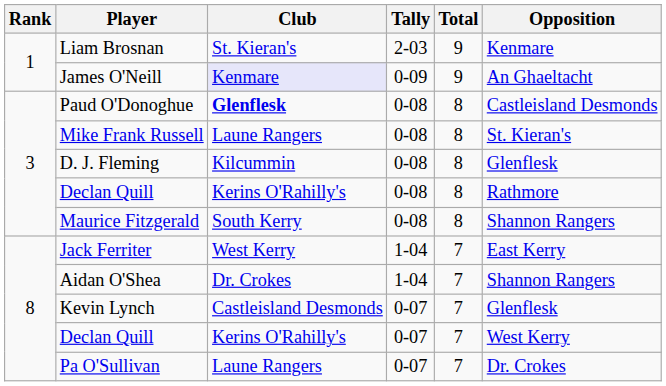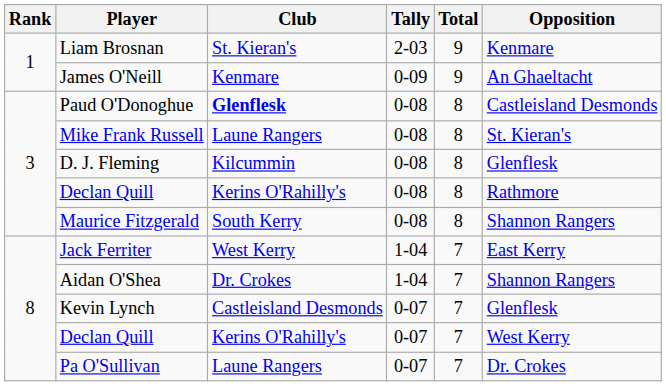(245, 76) lavender background -> (245, 76) no background
